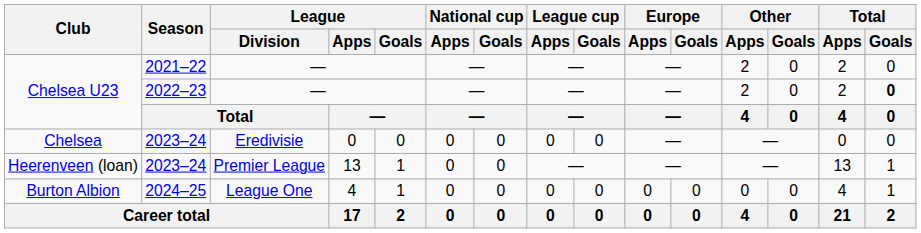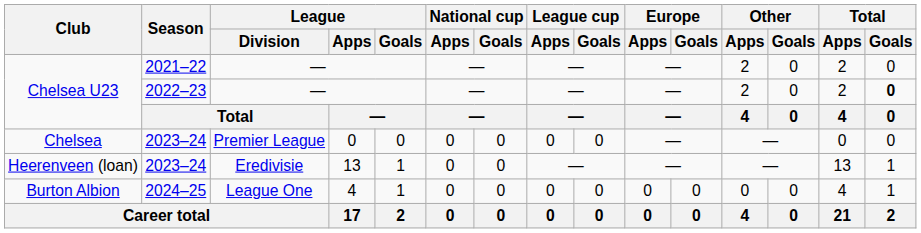(269, 141) Eredivisie -> (269, 141) Premier League
(269, 166) Premier League -> (269, 166) Eredivisie
